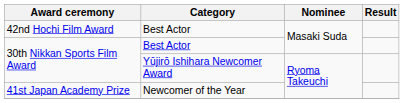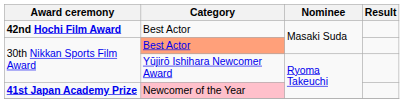(60, 29) normal -> (64, 29) bold
(167, 45) no background -> (167, 45) lightsalmon background
(68, 90) normal -> (72, 90) bold
(194, 90) no background -> (194, 90) pink background
